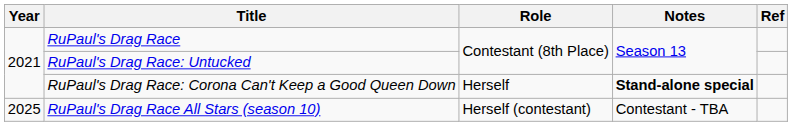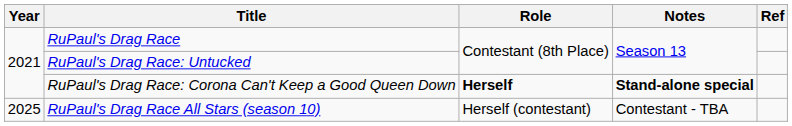(486, 86) normal -> (487, 86) bold
